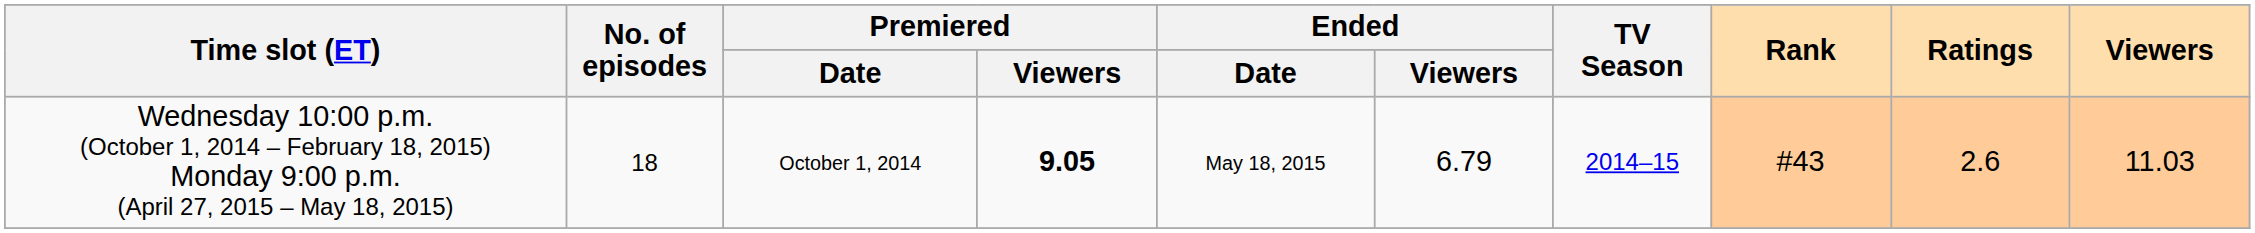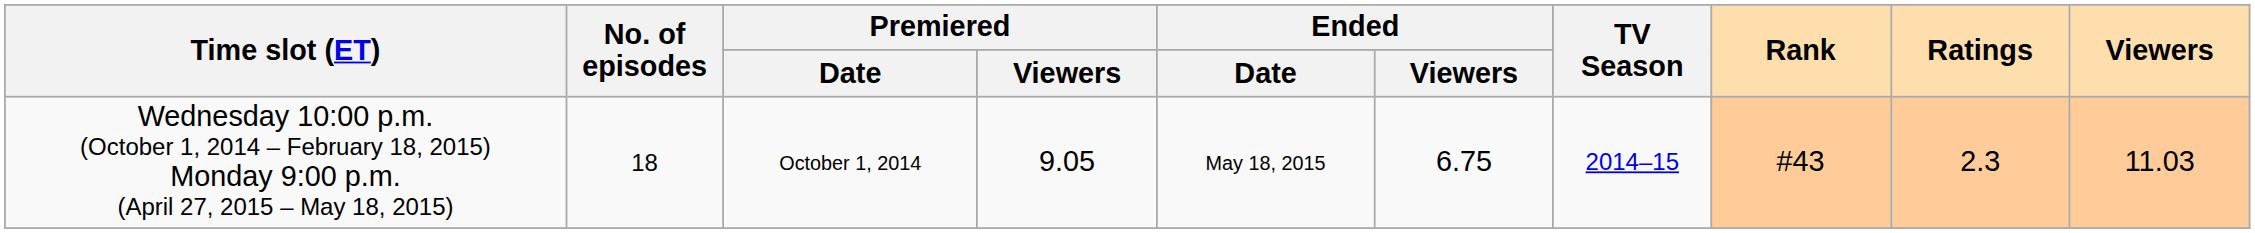(1067, 161) bold -> (1067, 161) normal
(1464, 161) 6.79 -> (1464, 161) 6.75
(1980, 161) 2.6 -> (1980, 161) 2.3
